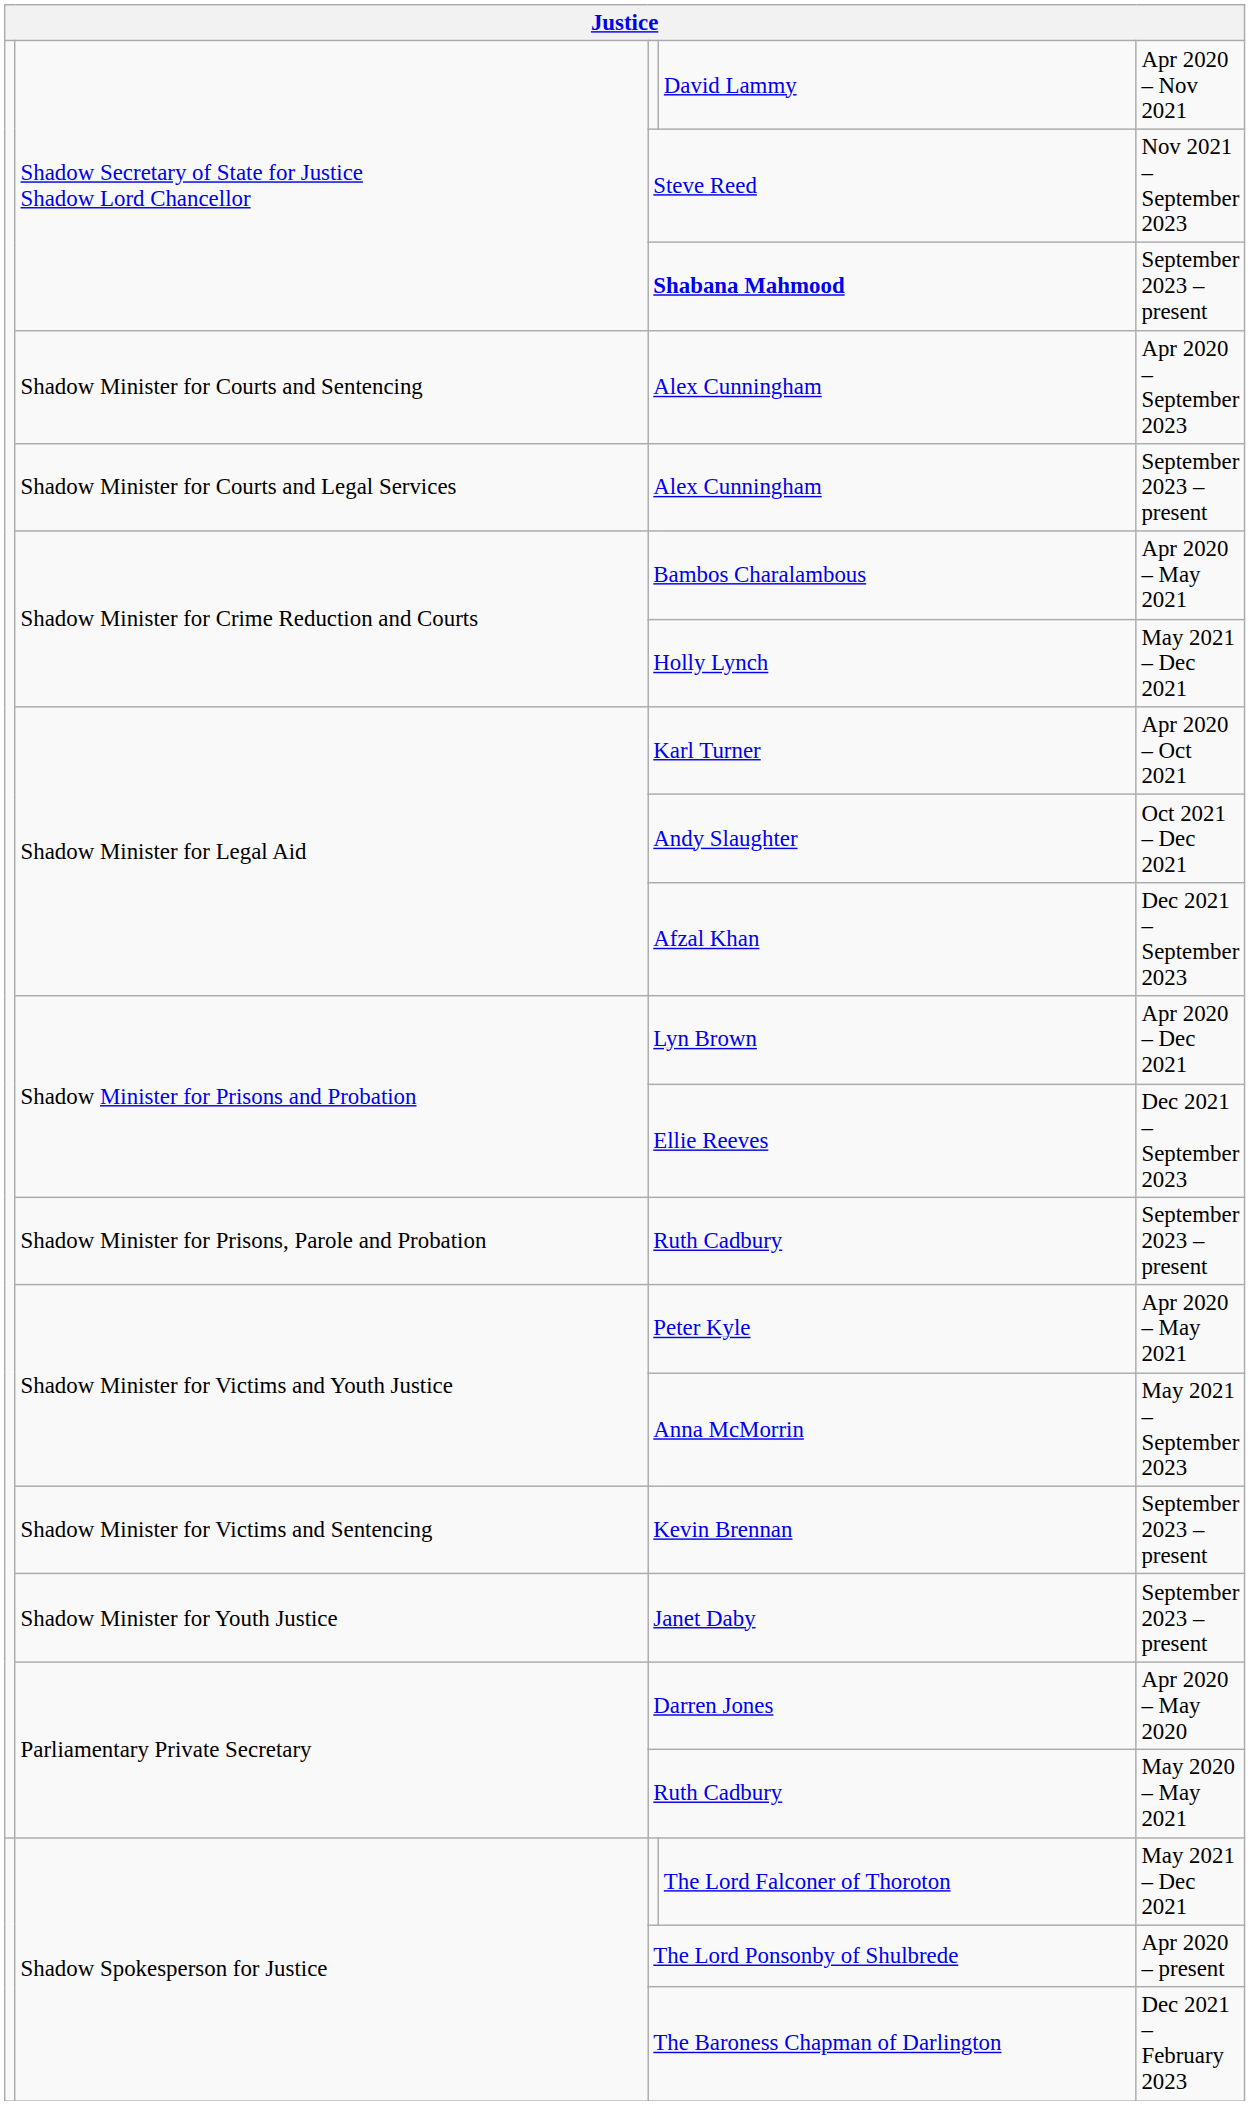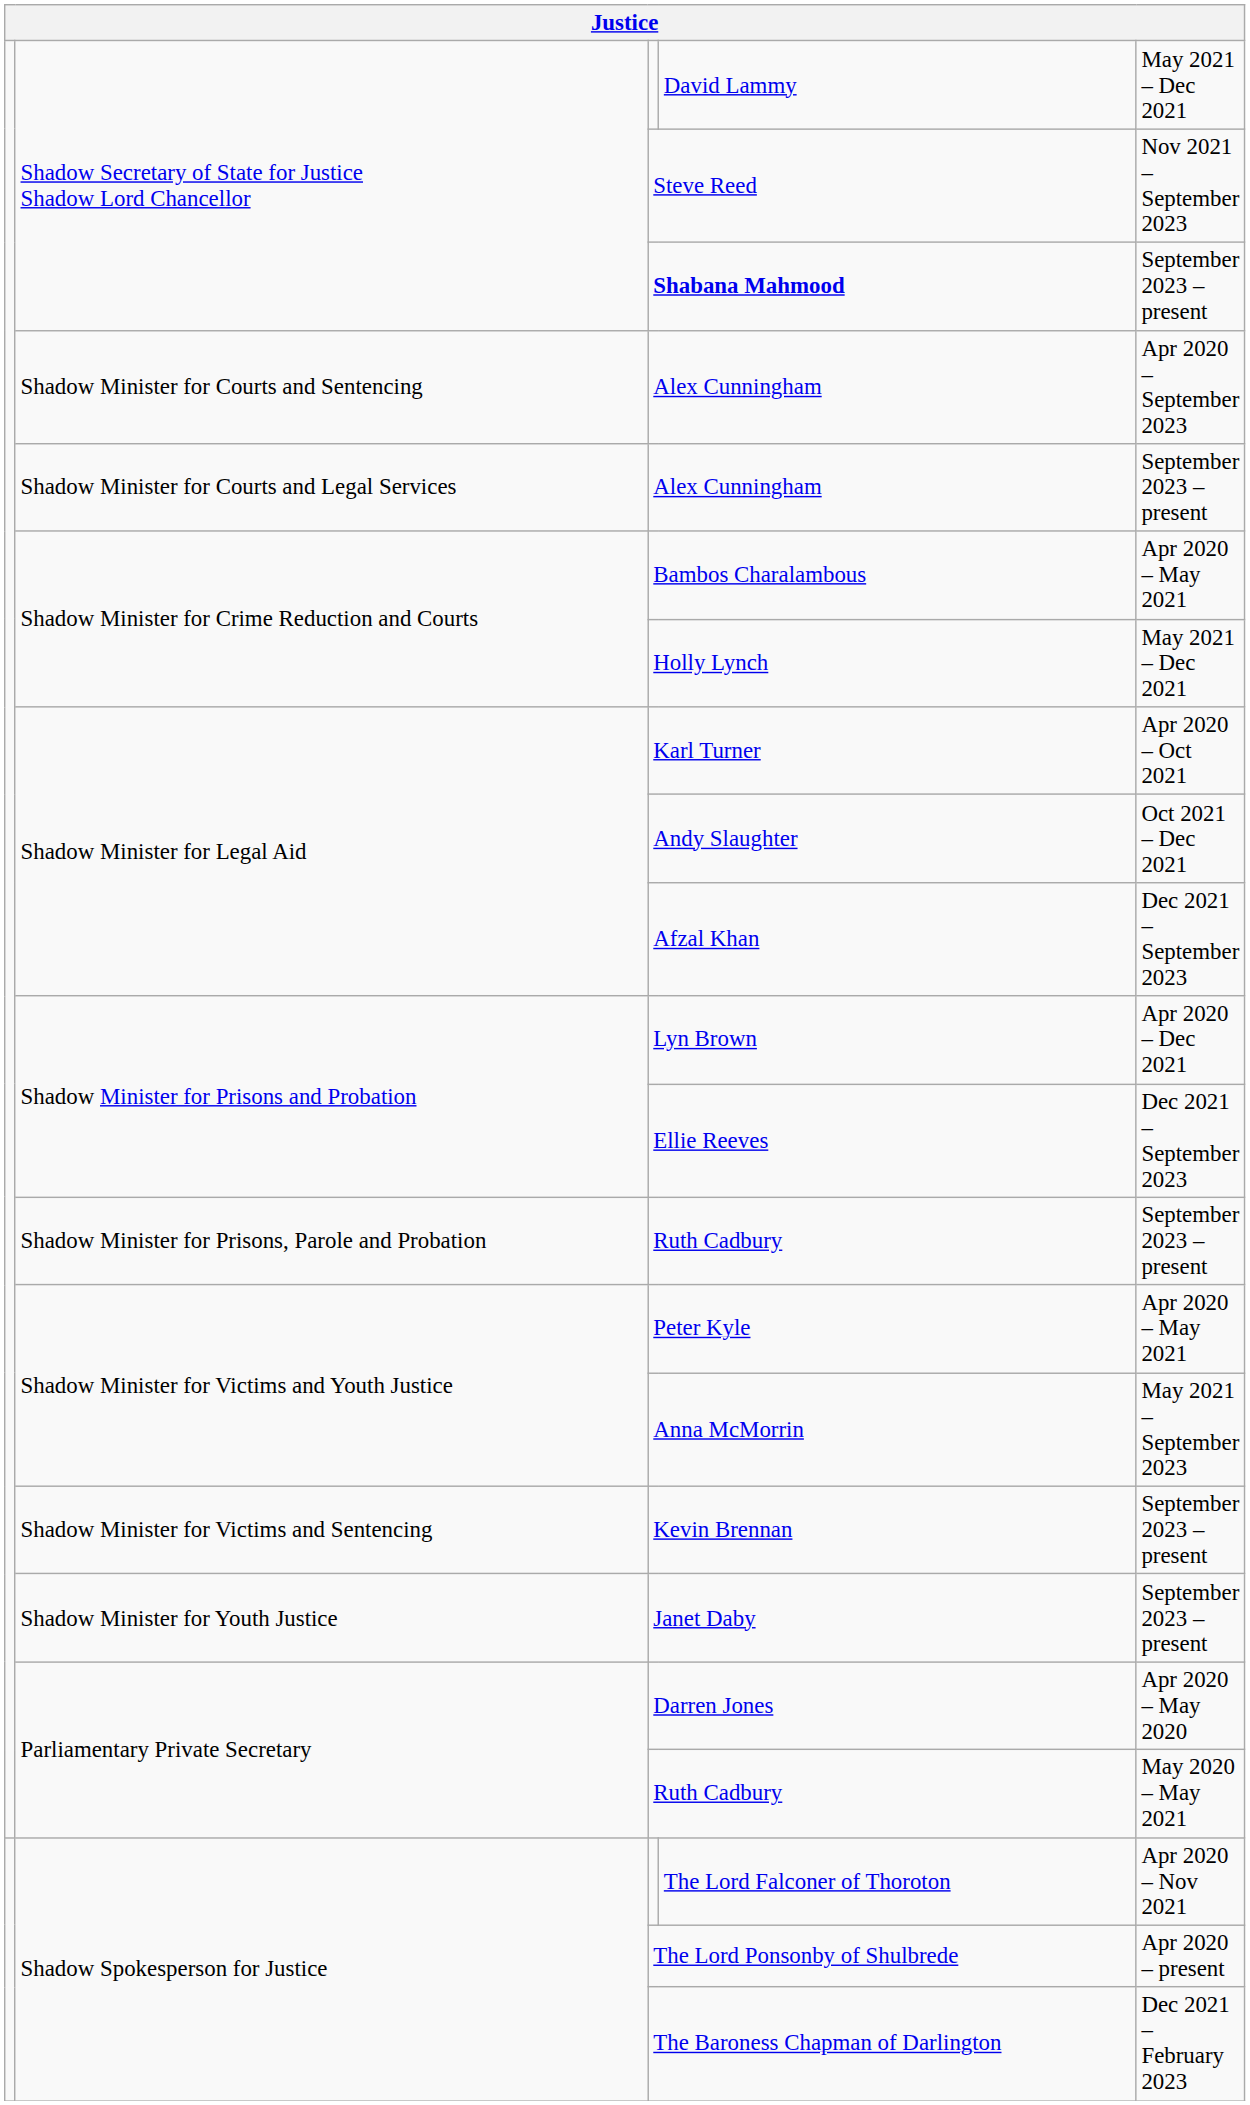(1185, 84) Apr 2020 – Nov 2021 -> (1188, 84) May 2021 – Dec 2021
(1188, 1880) May 2021 – Dec 2021 -> (1185, 1880) Apr 2020 – Nov 2021
